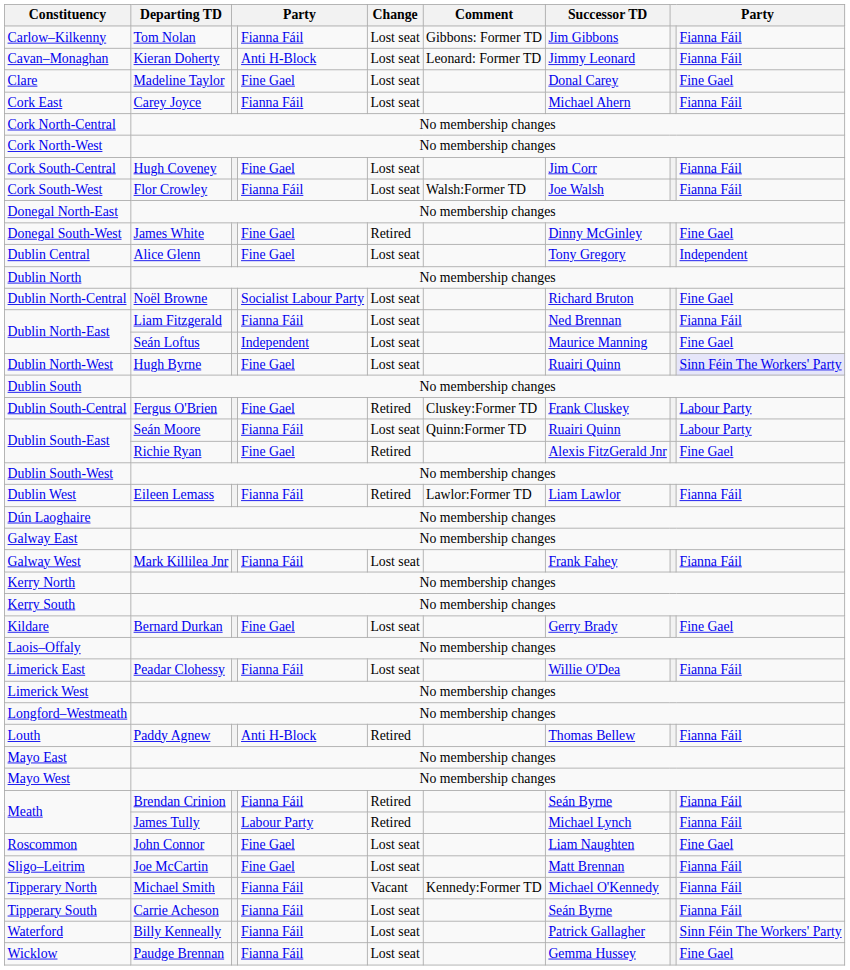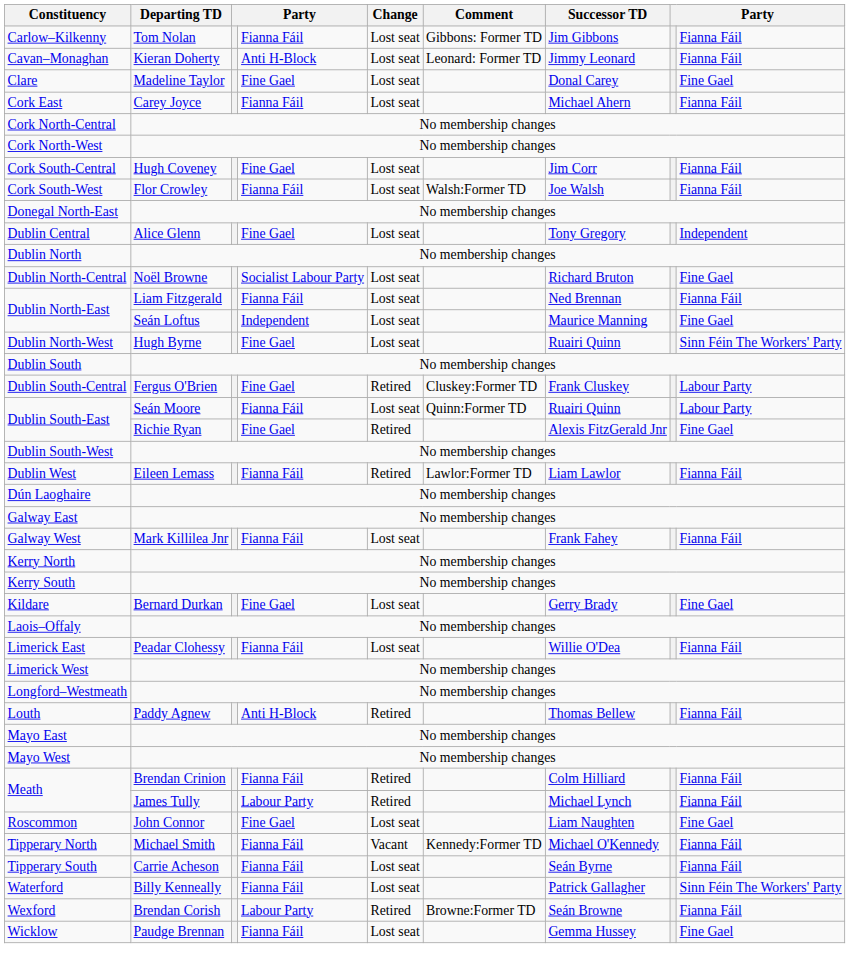- row: (65, 233)
(761, 364) lavender background -> (761, 342) no background
(580, 801) Seán Byrne -> (587, 779) Colm Hilliard
- row: (46, 866)
+ row: (31, 910)
